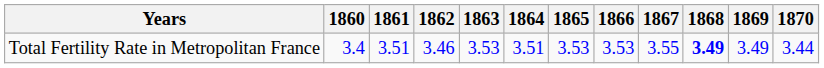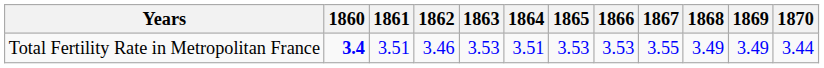(354, 47) normal -> (354, 47) bold
(708, 47) bold -> (708, 47) normal
